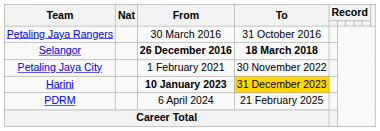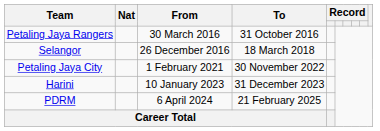(186, 51) bold -> (185, 51) normal
(282, 51) bold -> (279, 51) normal
(186, 84) bold -> (185, 84) normal
(282, 84) gold background -> (279, 84) no background
